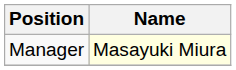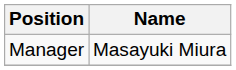(160, 49) lightyellow background -> (160, 49) no background
